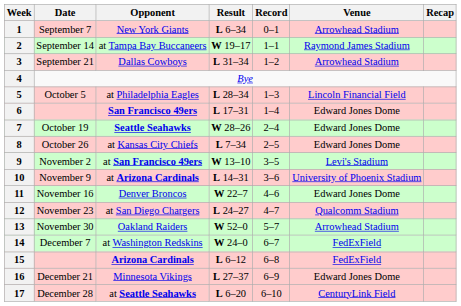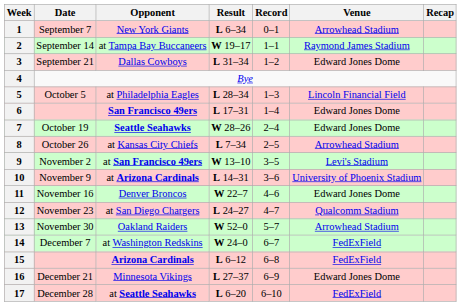(357, 62) Arrowhead Stadium -> (357, 62) Edward Jones Dome
(357, 144) Edward Jones Dome -> (357, 144) Arrowhead Stadium
(357, 293) CenturyLink Field -> (357, 293) FedExField
